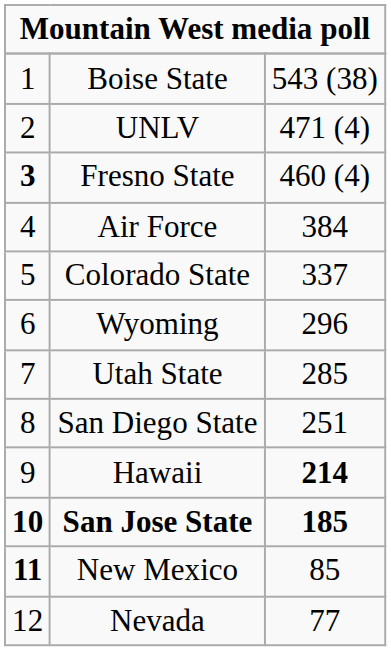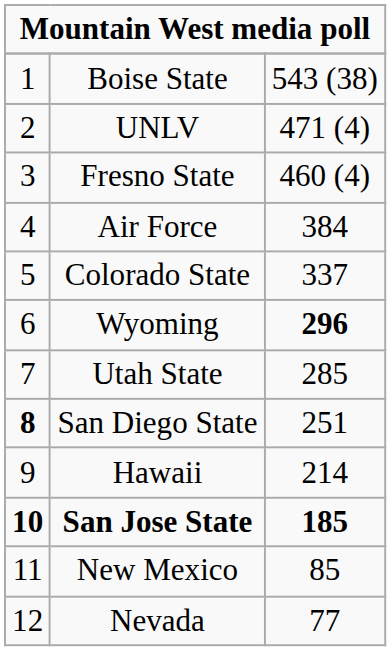(28, 176) bold -> (28, 176) normal
(325, 324) normal -> (325, 324) bold
(28, 422) normal -> (28, 422) bold
(325, 472) bold -> (325, 472) normal
(28, 570) bold -> (28, 570) normal
